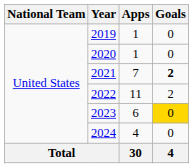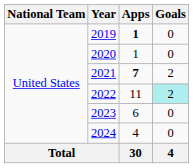(136, 34) normal -> (136, 34) bold
(136, 73) normal -> (136, 73) bold
(171, 73) bold -> (171, 73) normal
(171, 93) no background -> (171, 93) paleturquoise background
(171, 113) gold background -> (171, 113) no background
